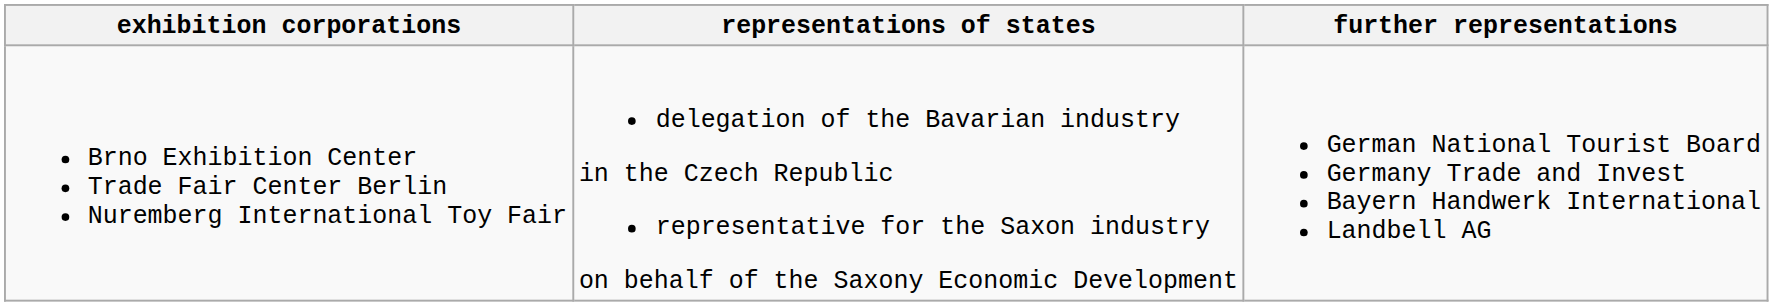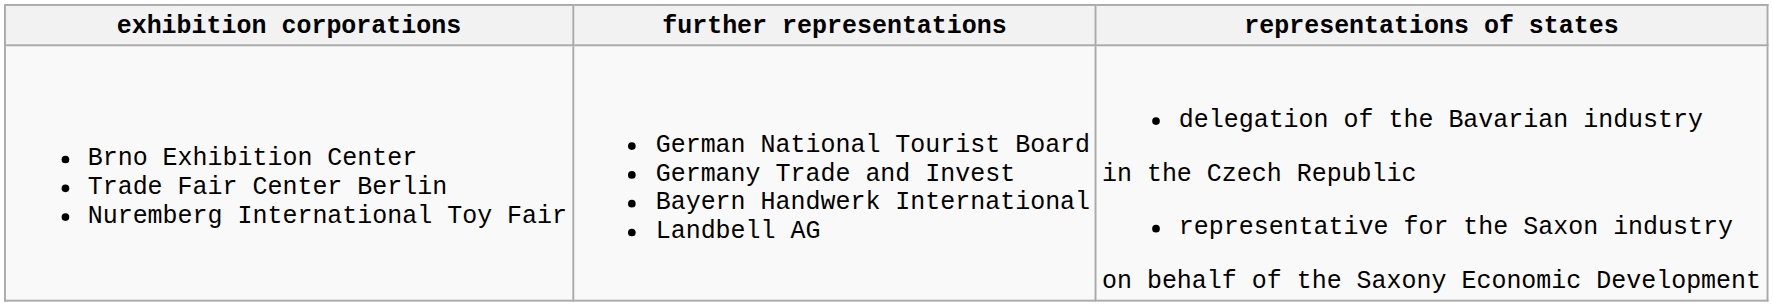columns swapped: (908, 25) <-> (1505, 25)
